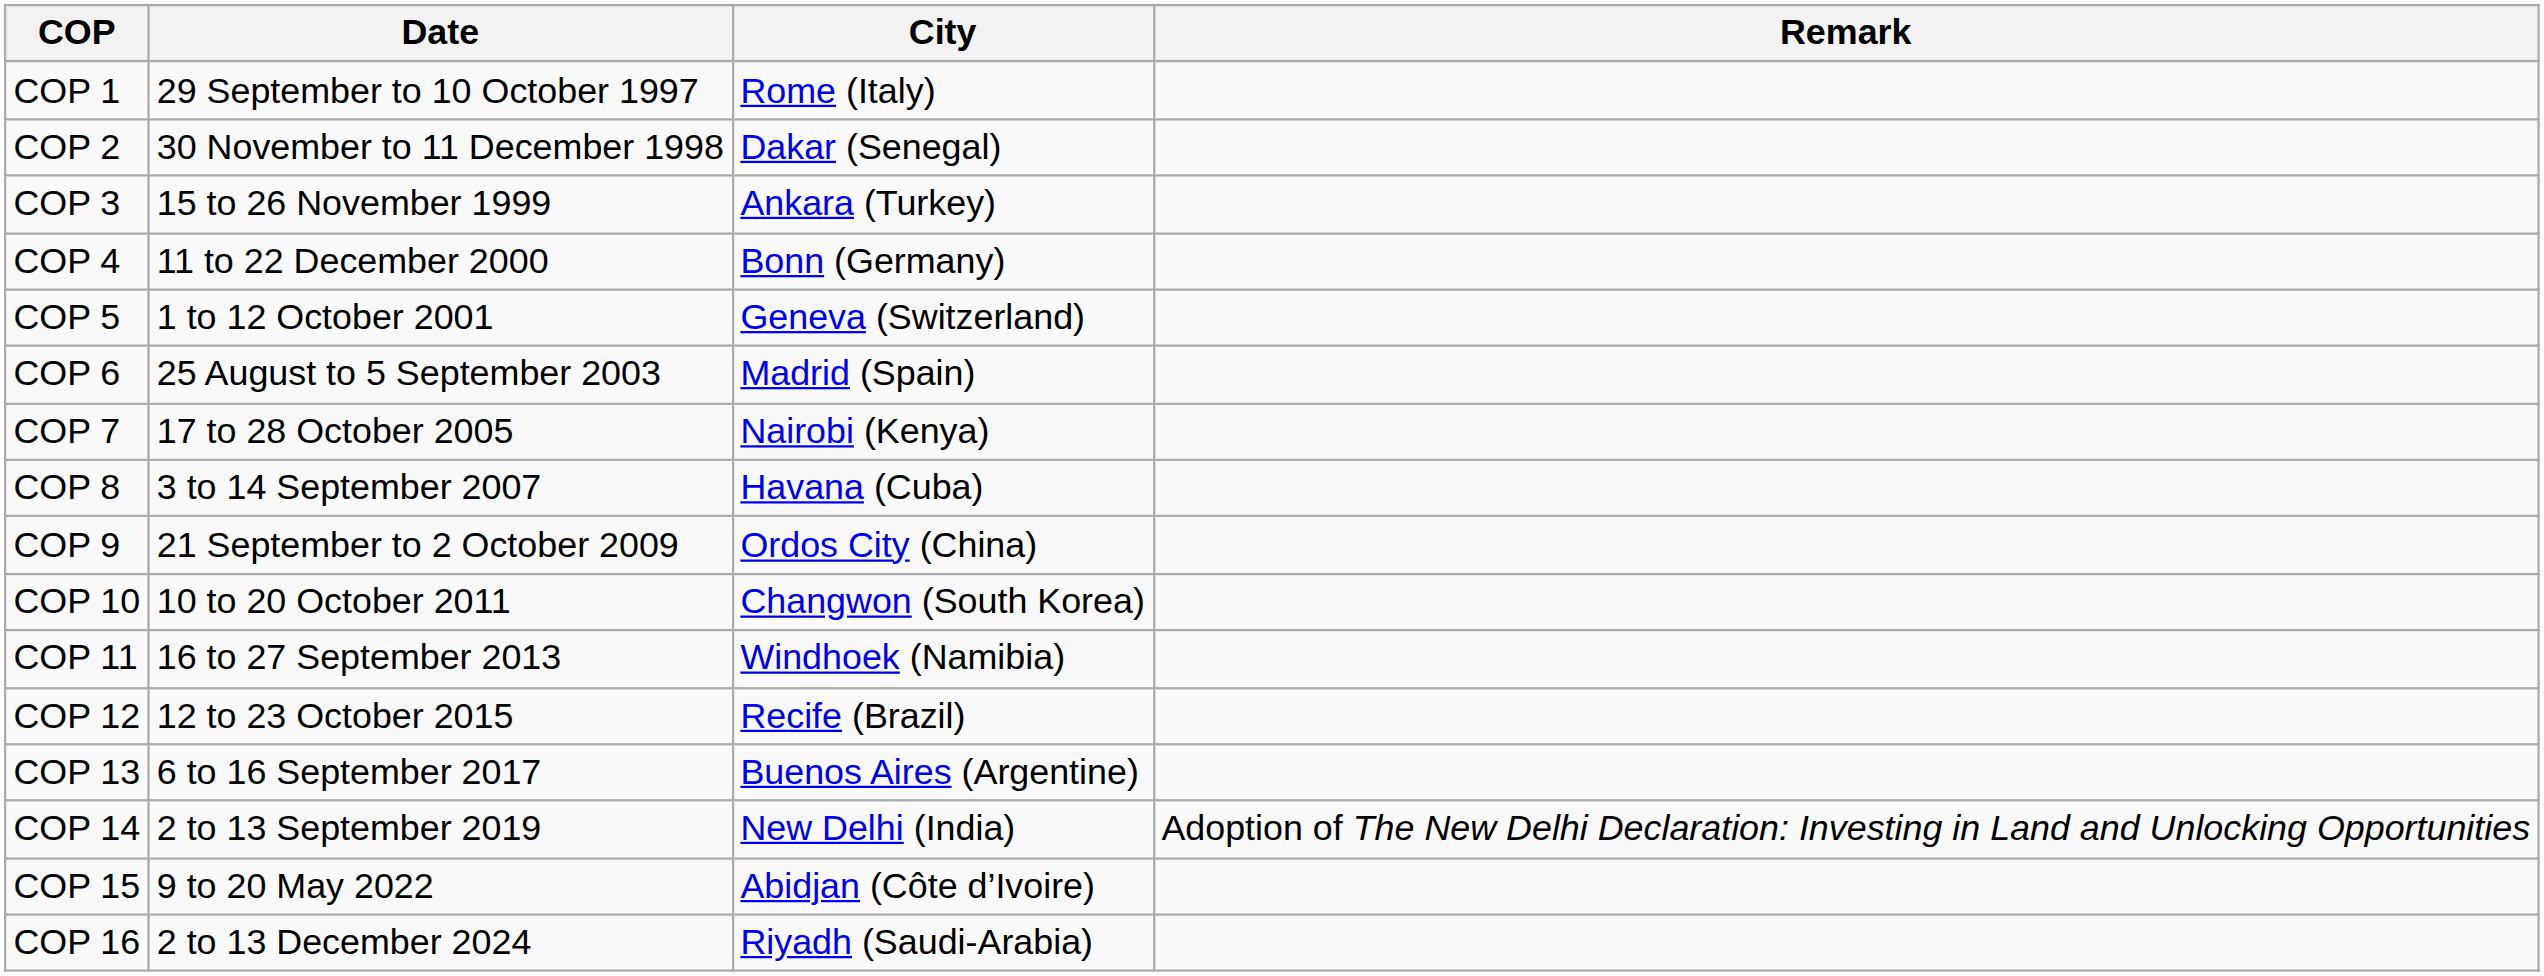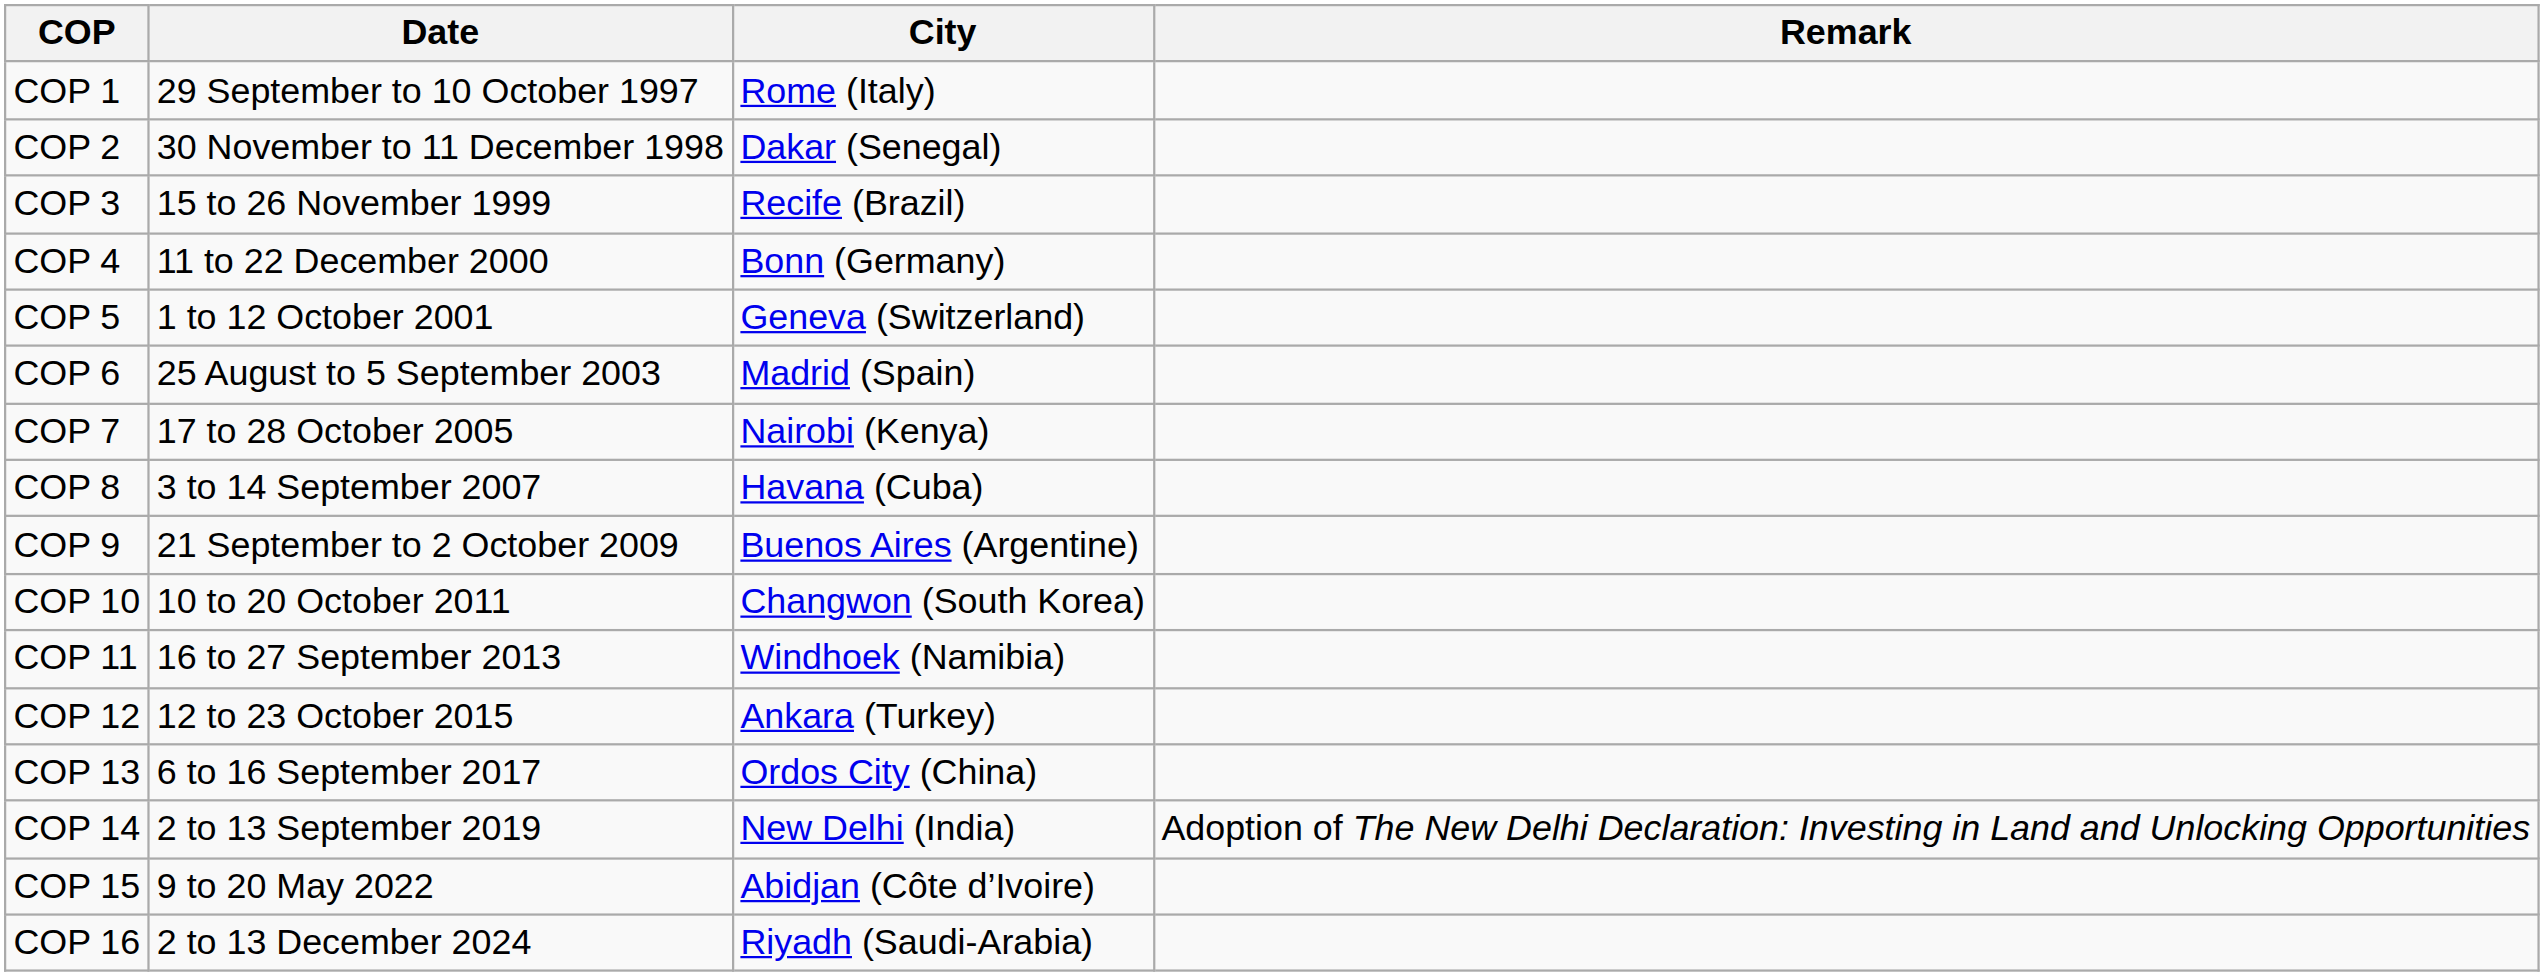(868, 203) Ankara (Turkey) -> (853, 203) Recife (Brazil)
(889, 544) Ordos City (China) -> (940, 544) Buenos Aires (Argentine)
(853, 715) Recife (Brazil) -> (868, 715) Ankara (Turkey)
(940, 771) Buenos Aires (Argentine) -> (889, 771) Ordos City (China)
